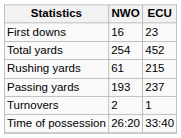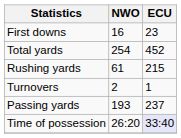rows swapped: (43, 87) <-> (33, 105)
(160, 123) no background -> (160, 123) lavender background
